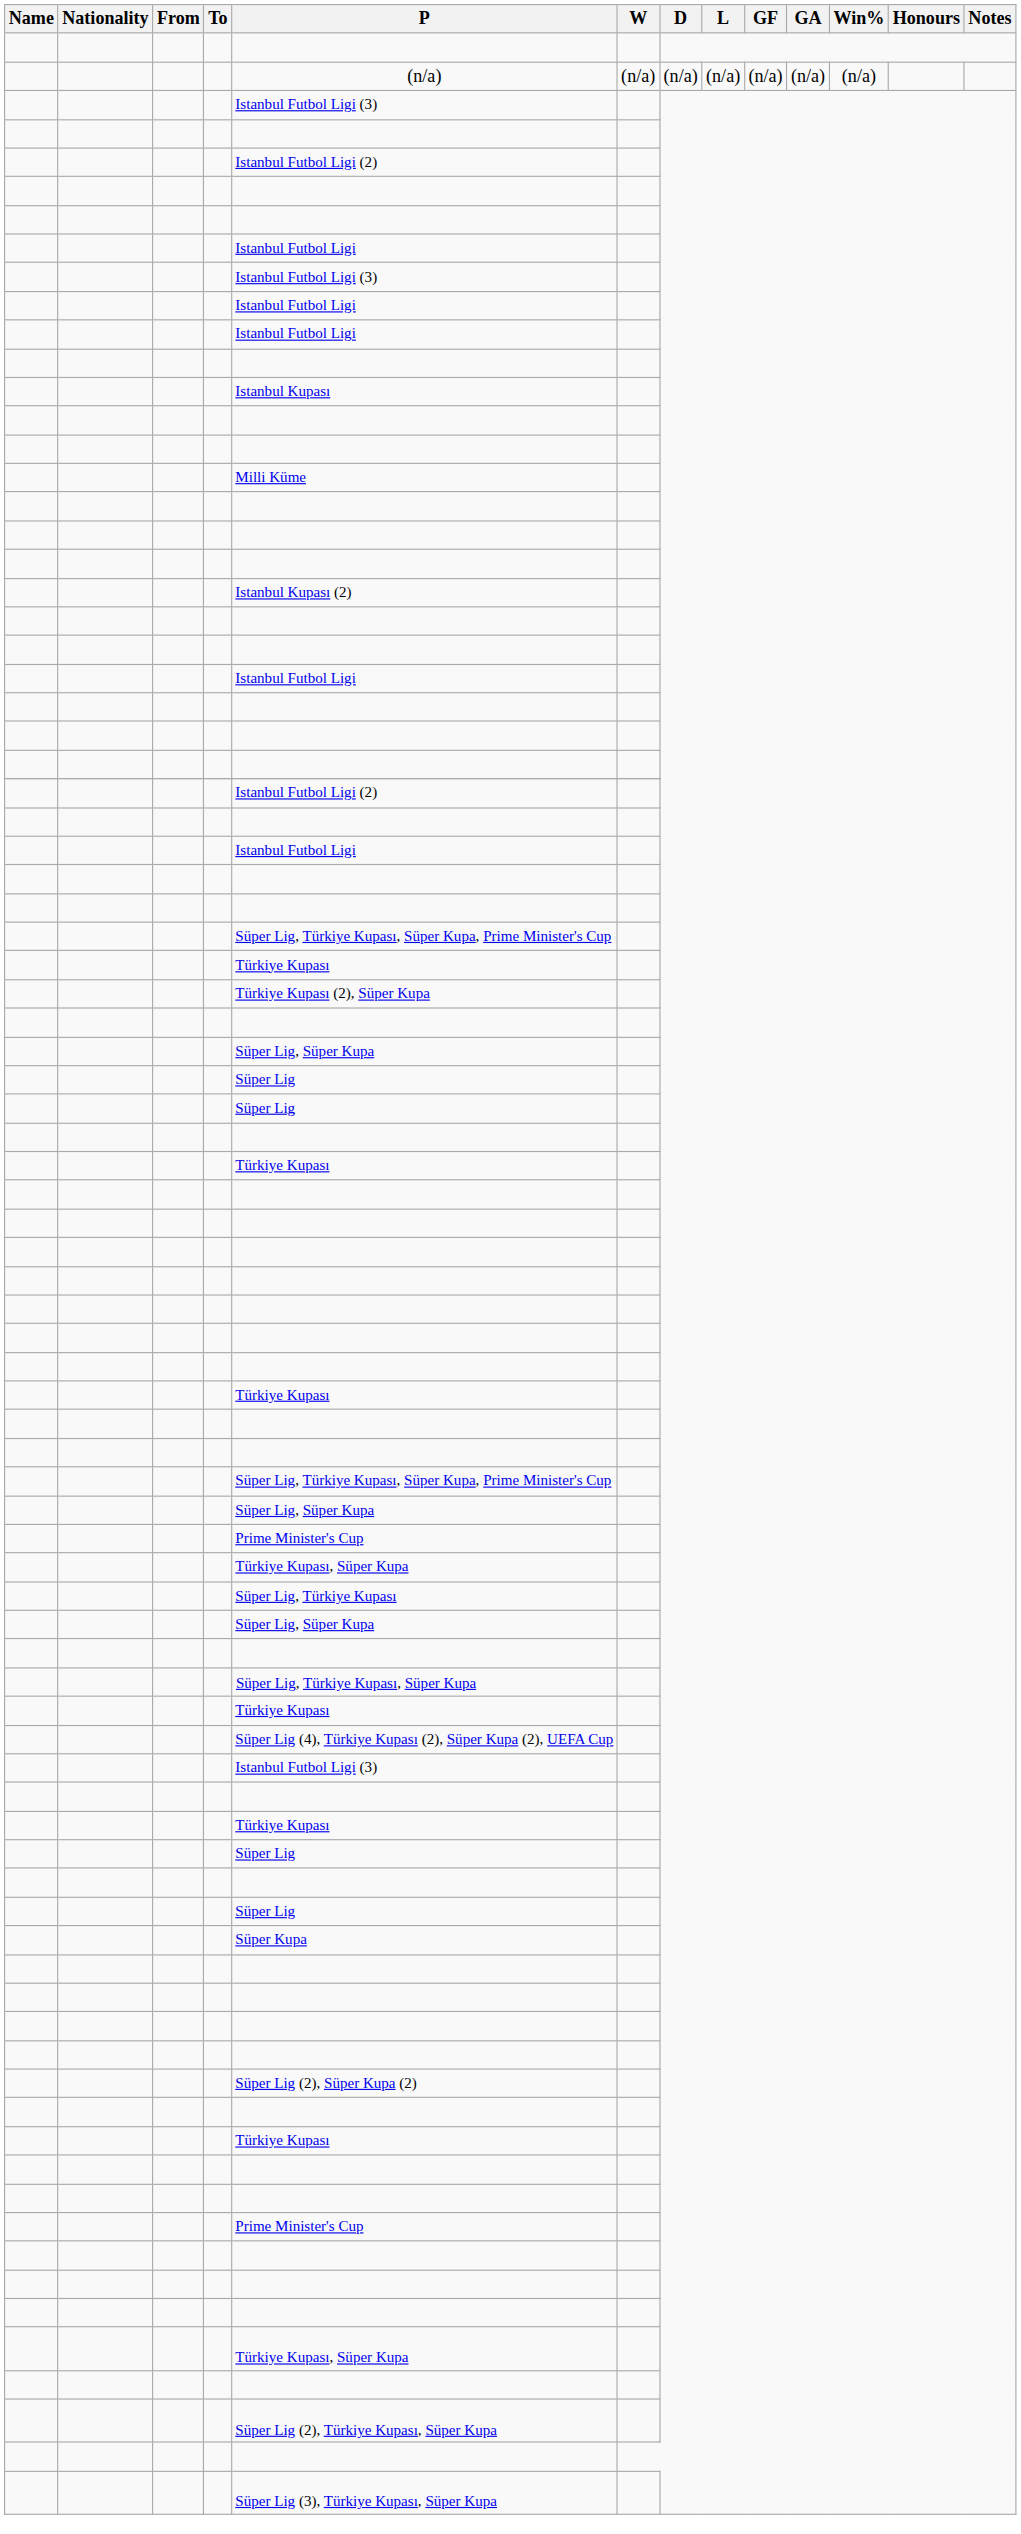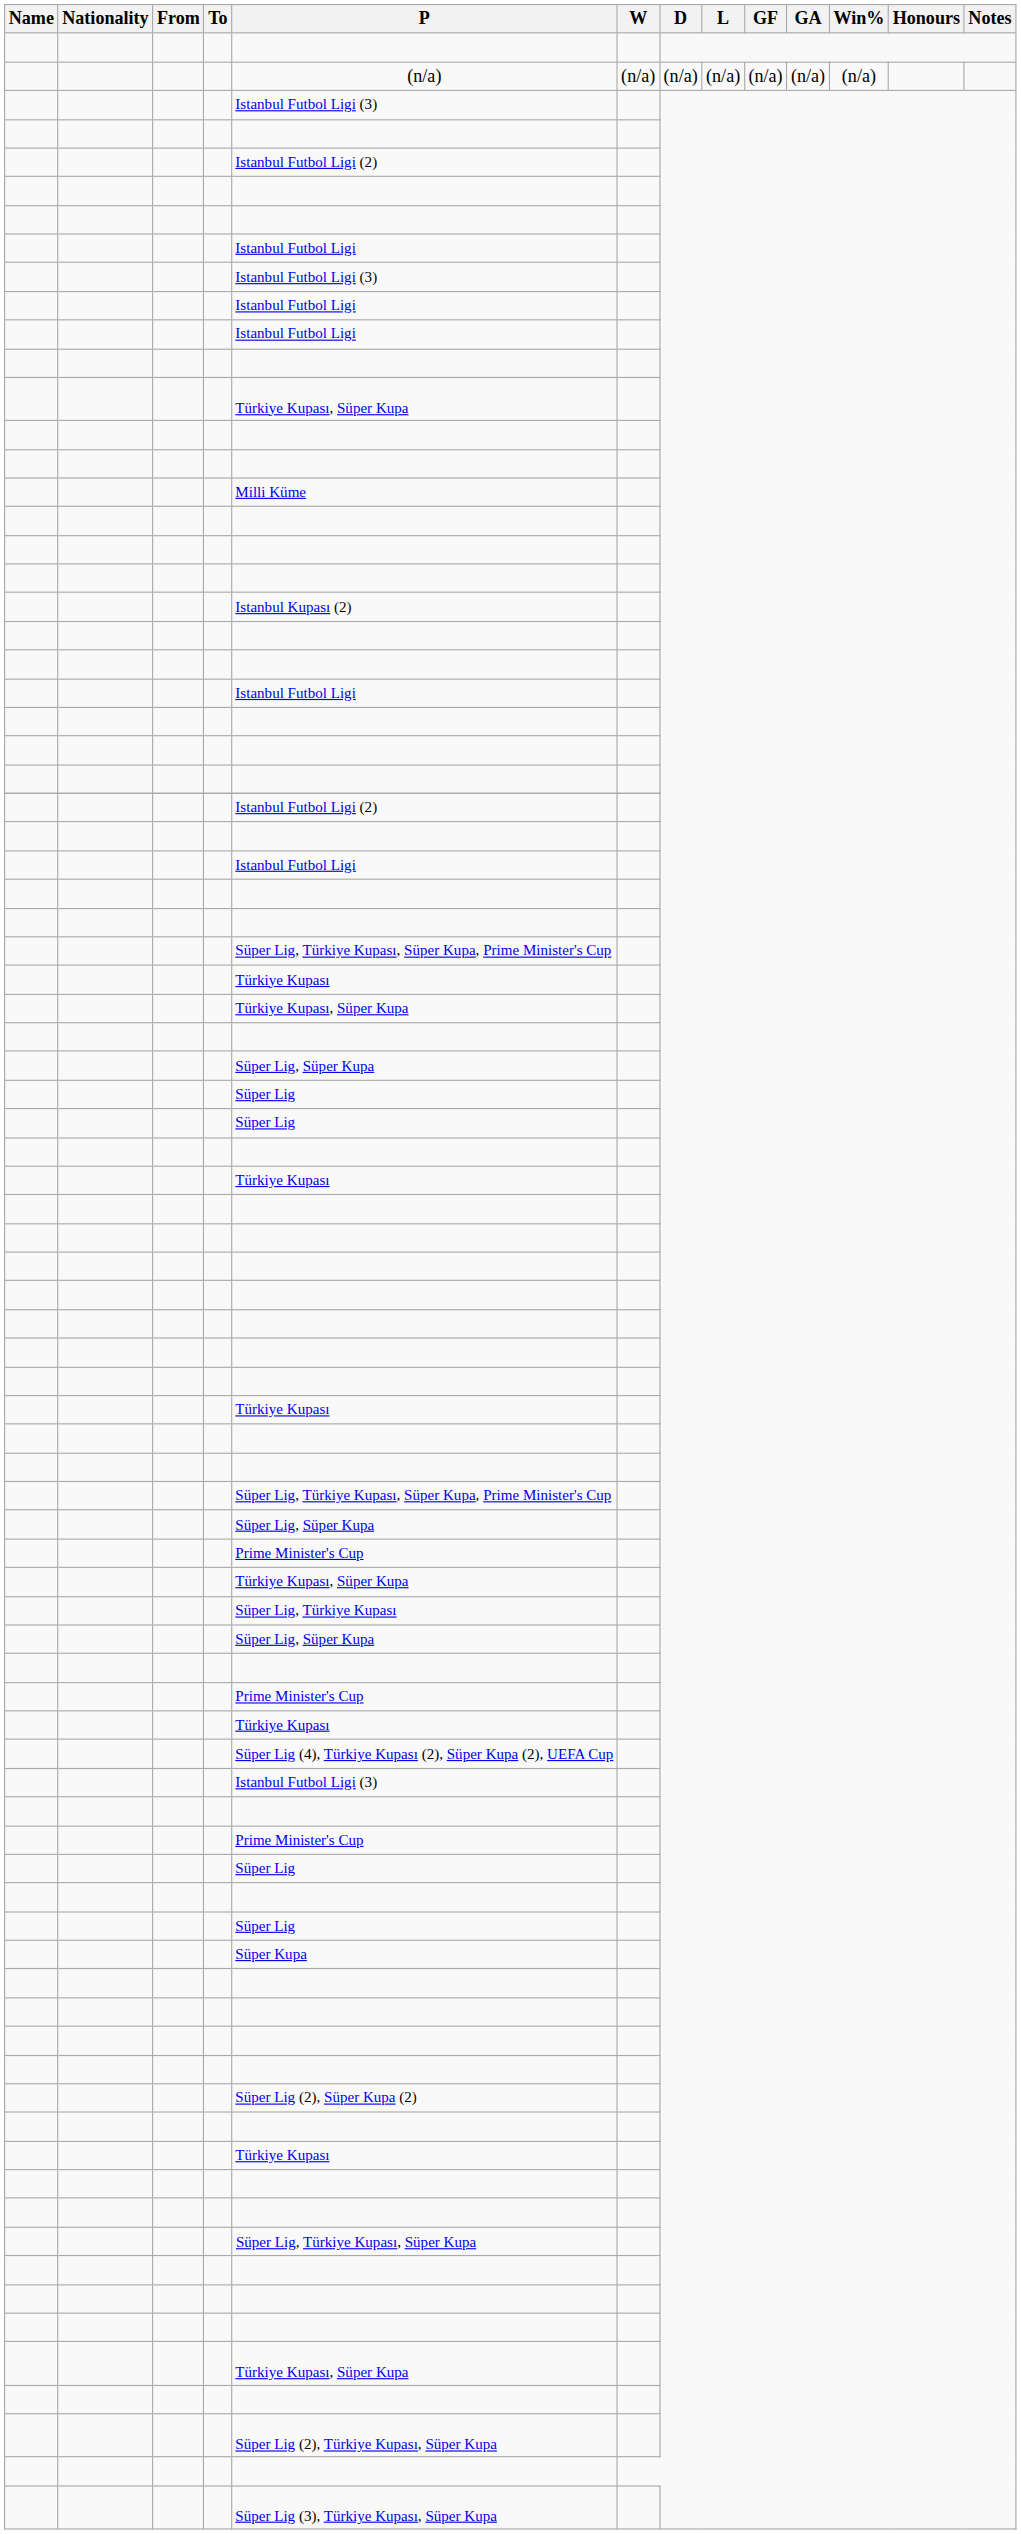(283, 391) Istanbul Kupası -> (322, 407) Türkiye Kupası, Süper Kupa
(333, 993) Türkiye Kupası (2), Süper Kupa -> (322, 1008) Türkiye Kupası, Süper Kupa
(356, 1683) Süper Lig, Türkiye Kupası, Süper Kupa -> (299, 1696) Prime Minister's Cup
(282, 1825) Türkiye Kupası -> (299, 1839) Prime Minister's Cup
(299, 2226) Prime Minister's Cup -> (356, 2242) Süper Lig, Türkiye Kupası, Süper Kupa
